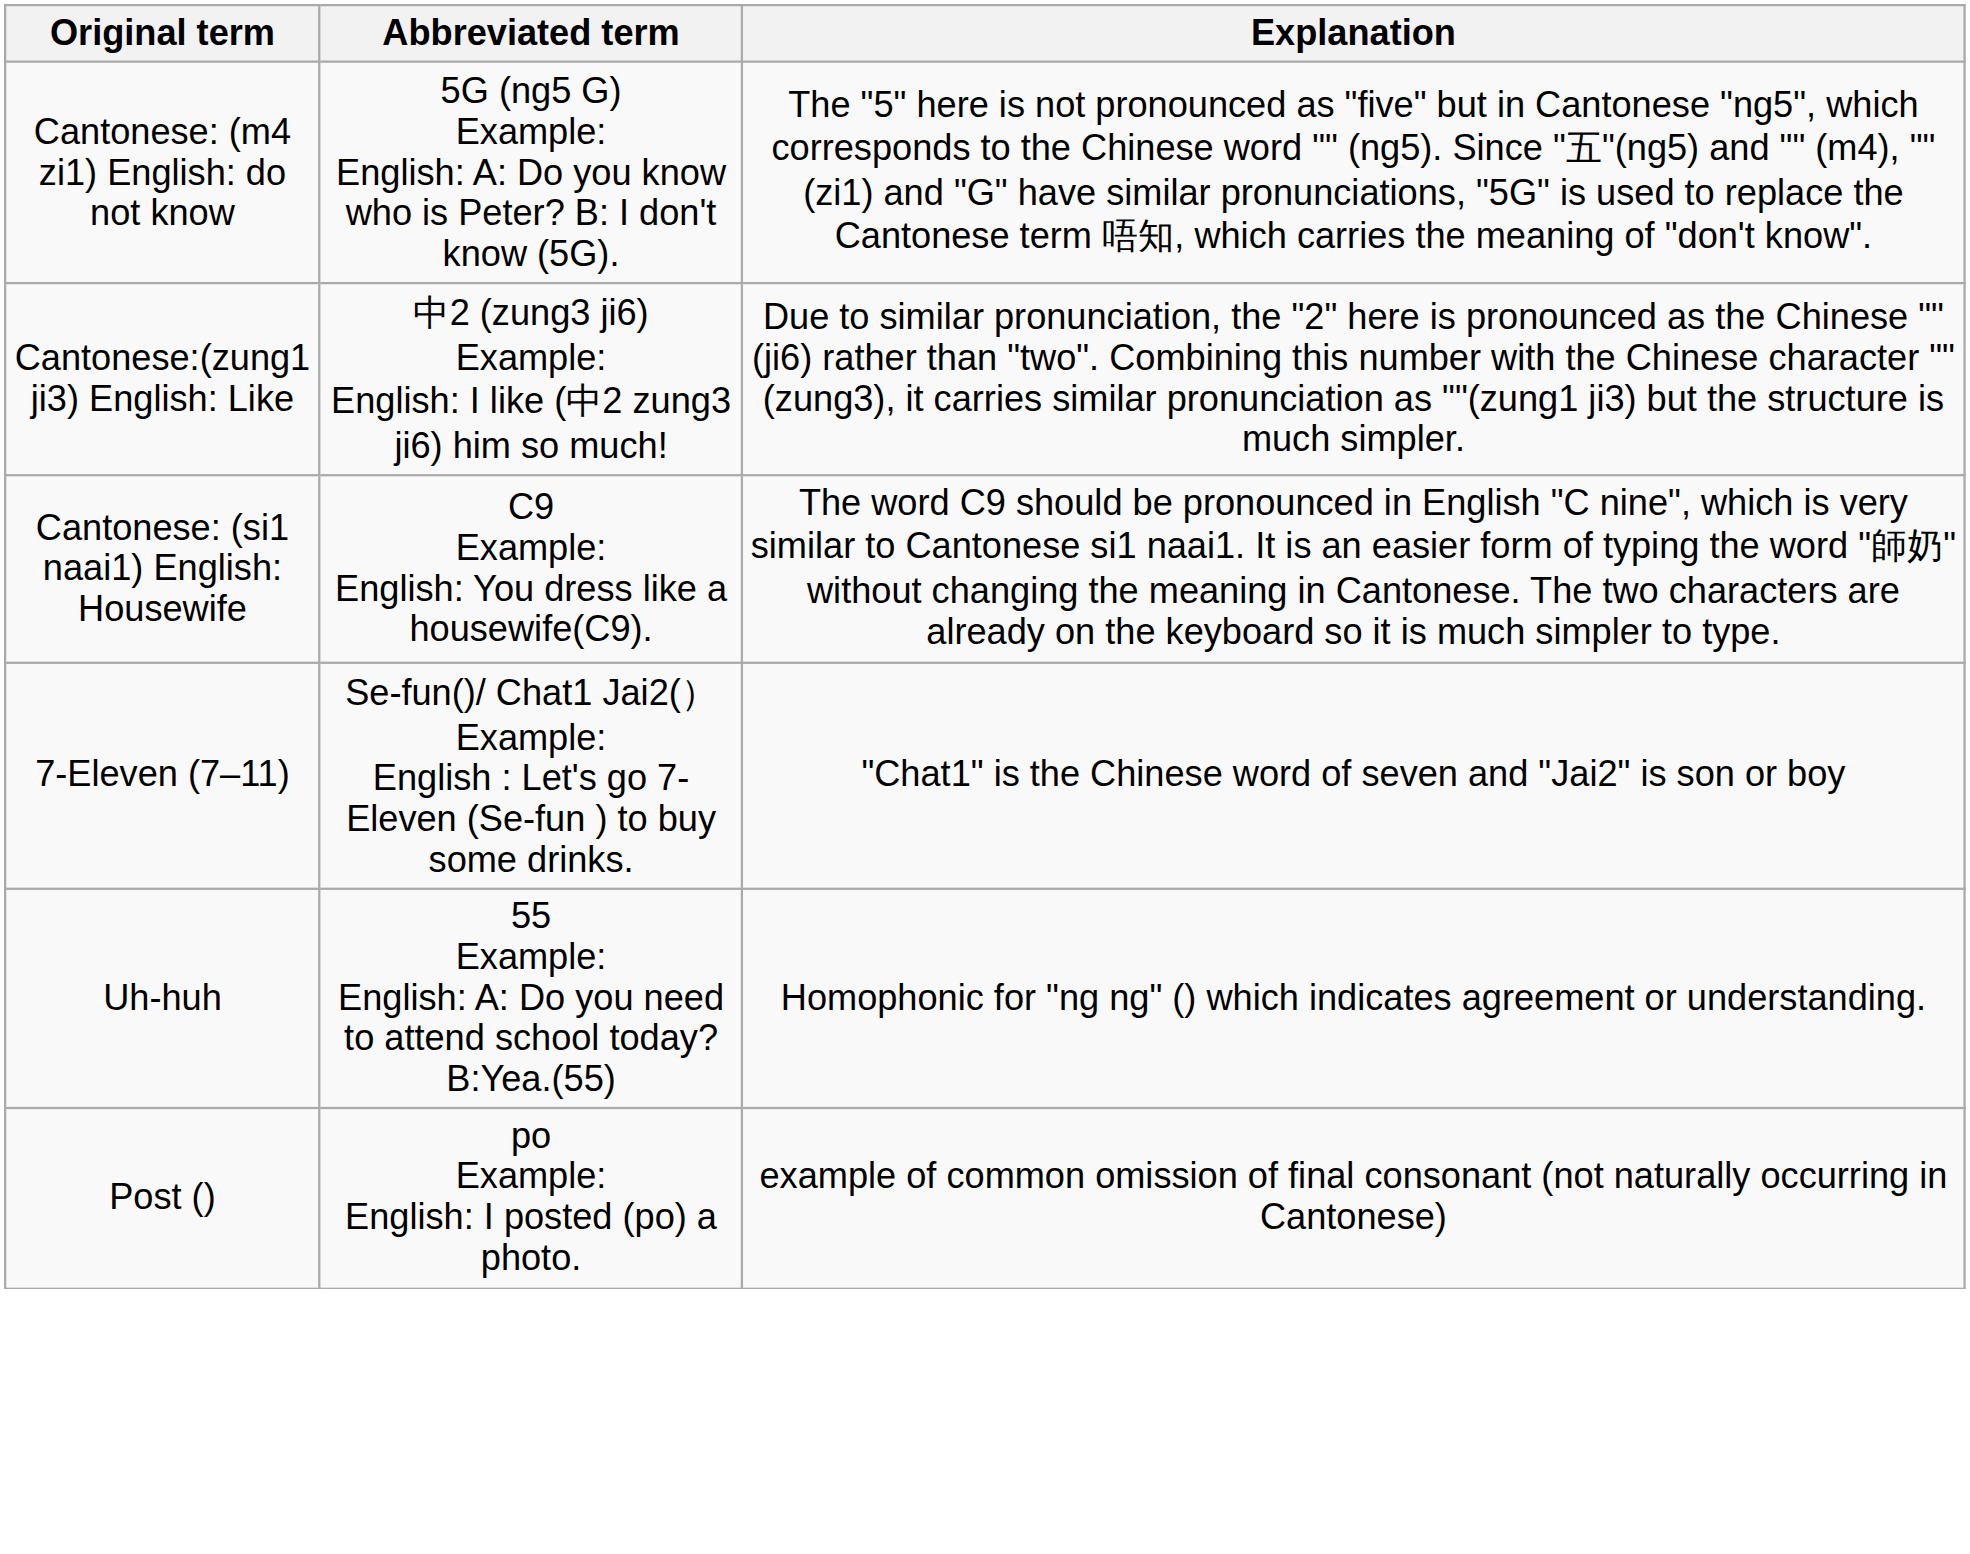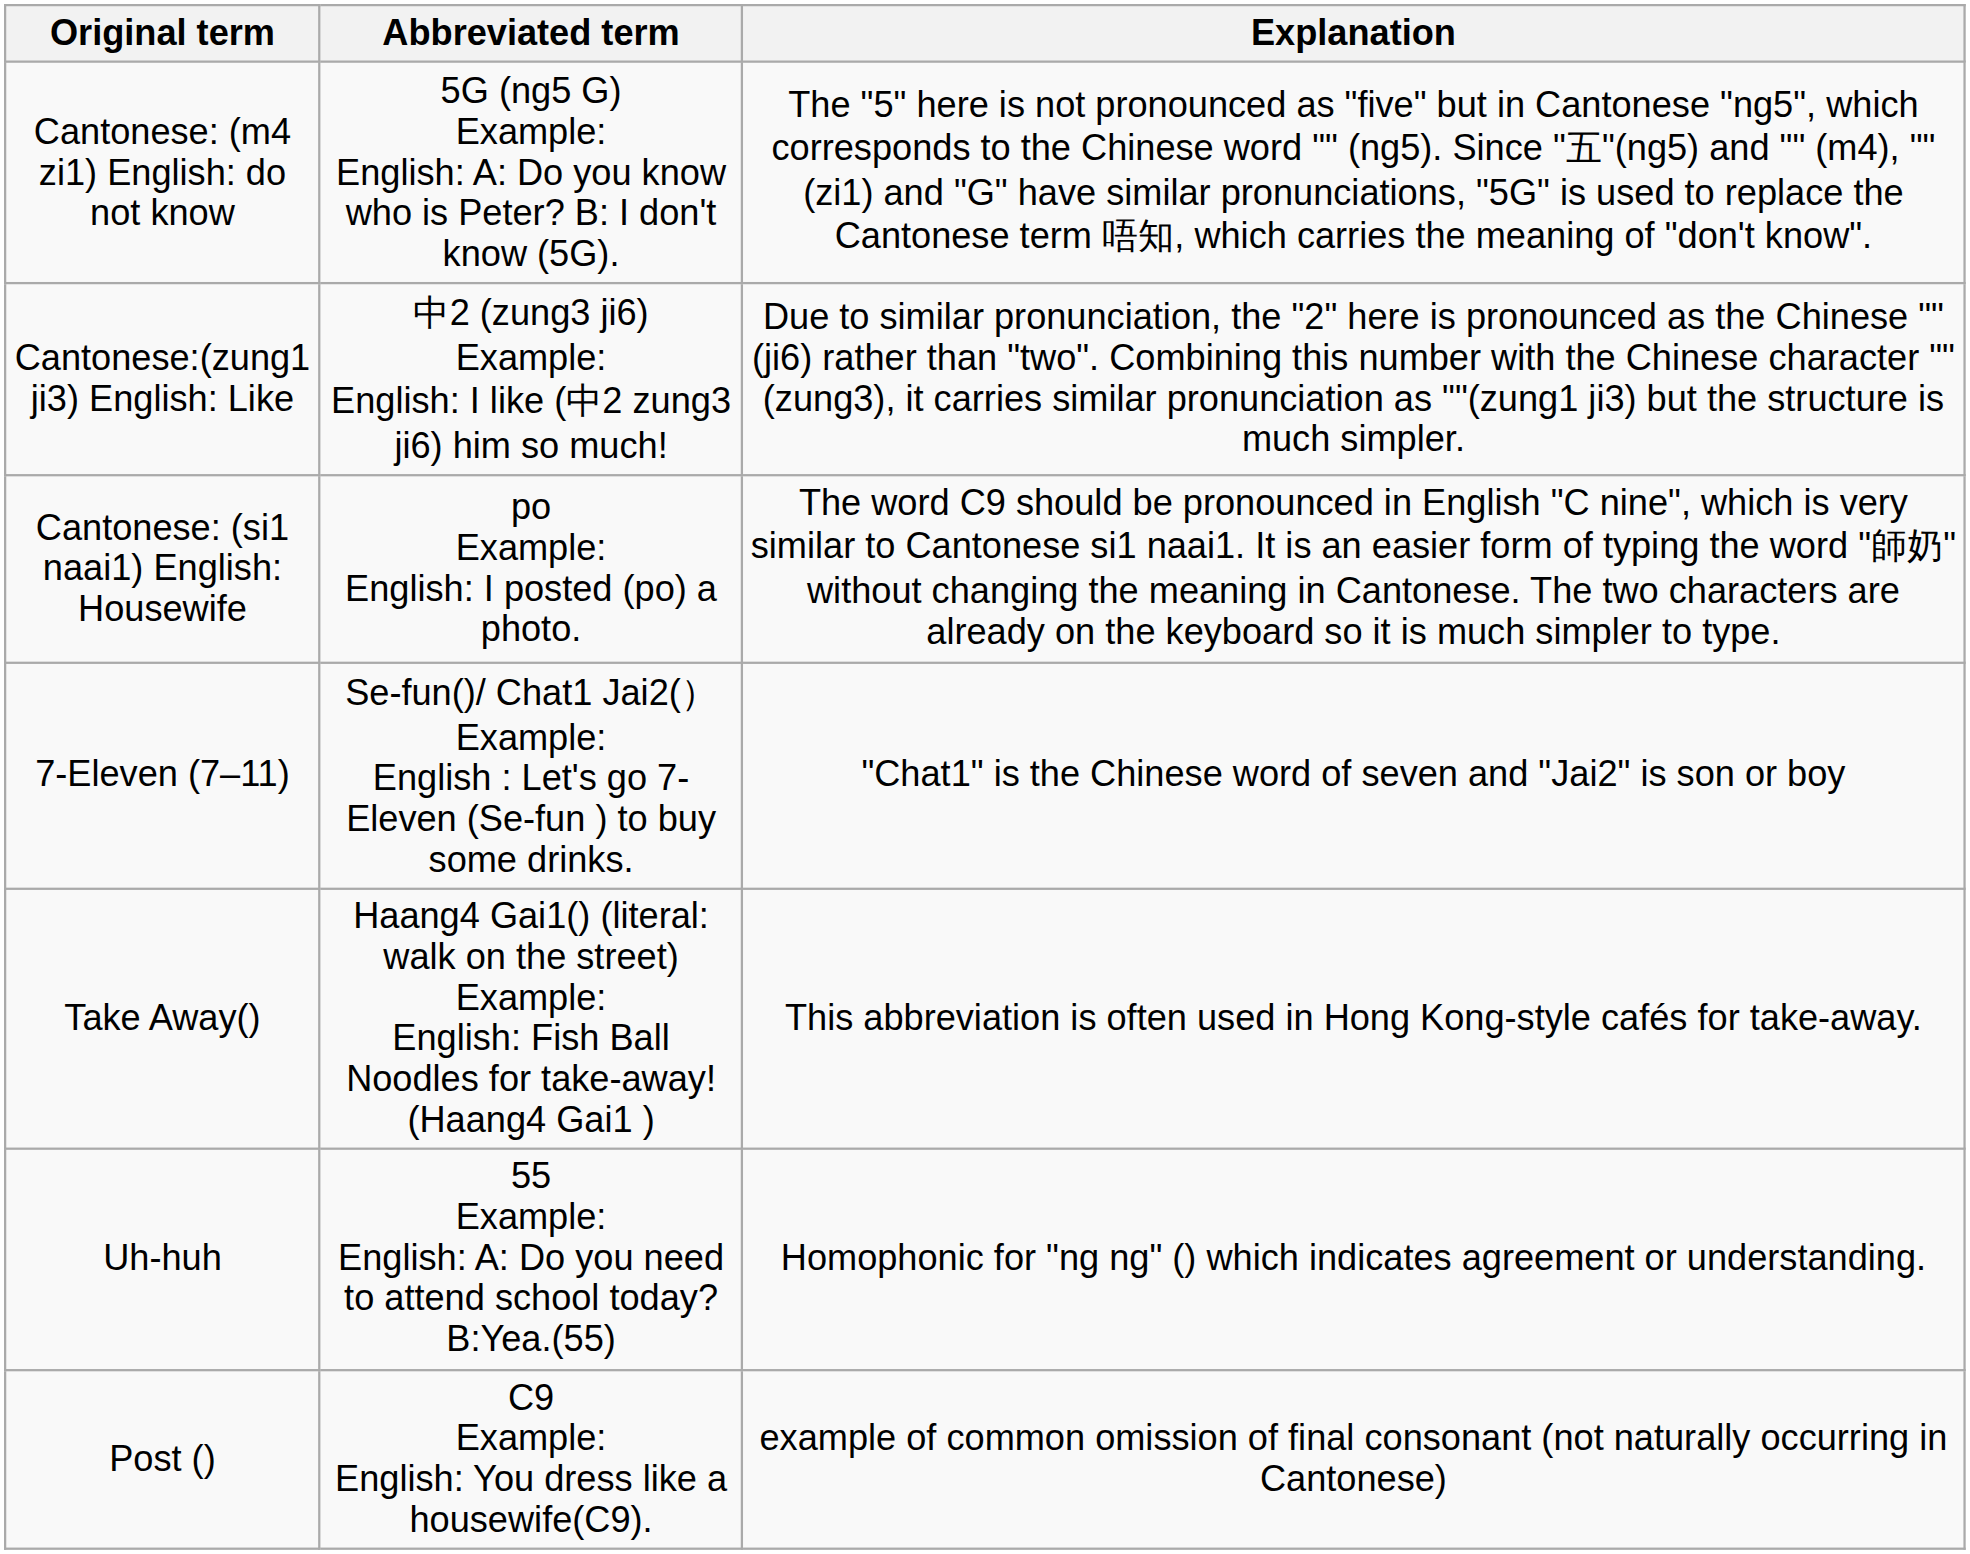(531, 567) C9 Example: English: You dress like a housewife(C9). -> (531, 567) po Example: English: I posted (po) a photo.
+ row: (162, 1018)
(531, 1197) po Example: English: I posted (po) a photo. -> (531, 1458) C9 Example: English: You dress like a housewife(C9).
